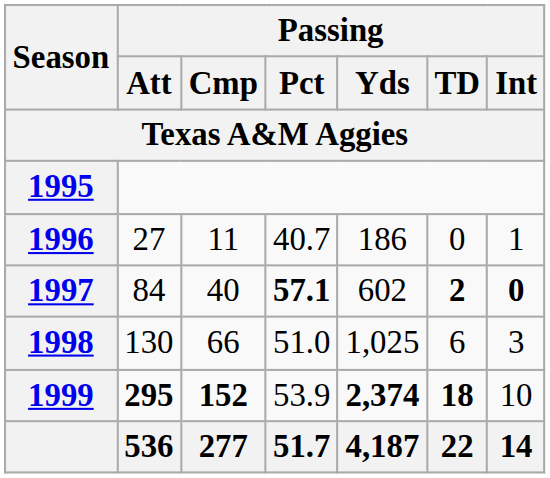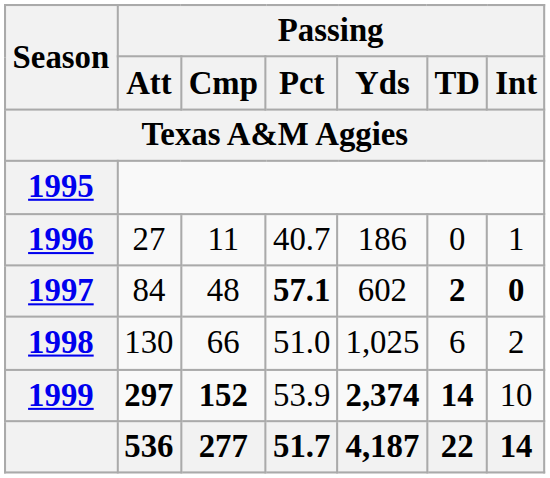(223, 290) 40 -> (223, 290) 48
(516, 342) 3 -> (516, 342) 2
(149, 394) 295 -> (149, 394) 297
(457, 394) 18 -> (457, 394) 14
